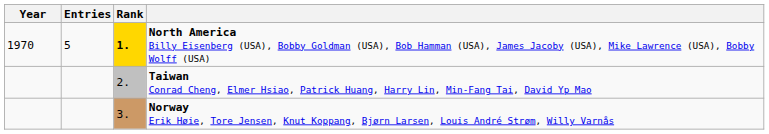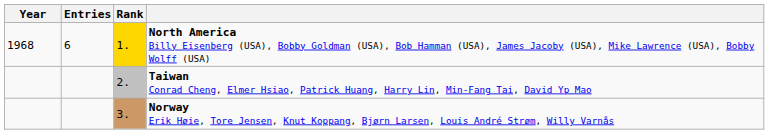(21, 45) 1970 -> (21, 45) 1968
(67, 45) 5 -> (67, 45) 6
(123, 45) bold -> (123, 45) normal
